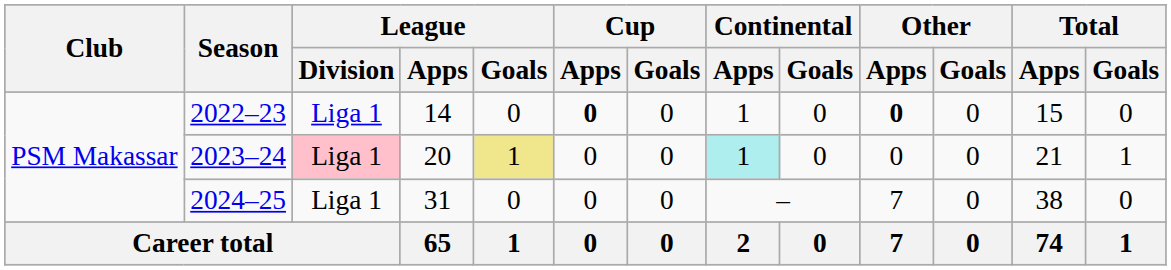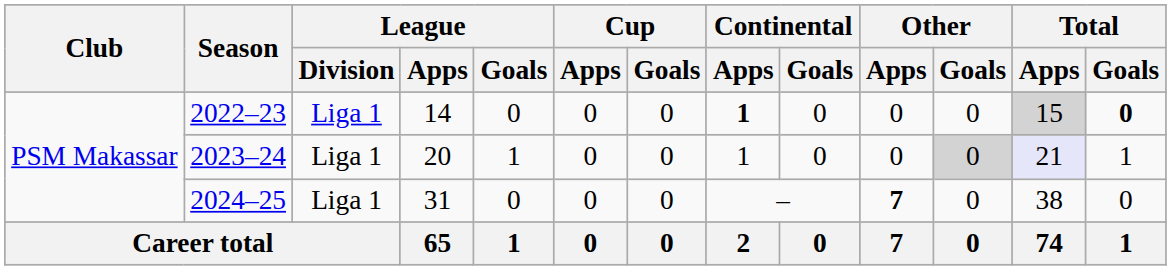(590, 112) bold -> (590, 112) normal
(743, 112) normal -> (743, 112) bold
(896, 112) bold -> (896, 112) normal
(1049, 112) no background -> (1049, 112) lightgrey background
(1126, 112) normal -> (1126, 112) bold
(346, 156) pink background -> (346, 156) no background
(514, 156) khaki background -> (514, 156) no background
(743, 156) paleturquoise background -> (743, 156) no background
(973, 156) no background -> (973, 156) lightgrey background
(1049, 156) no background -> (1049, 156) lavender background
(896, 199) normal -> (896, 199) bold
